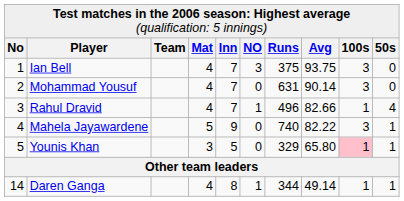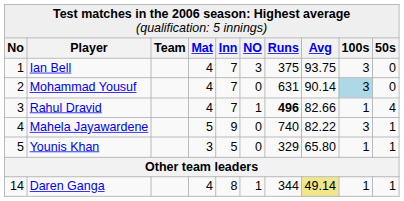(366, 87) no background -> (366, 87) lightblue background
(288, 107) normal -> (288, 107) bold
(366, 147) pink background -> (366, 147) no background
(320, 186) no background -> (320, 186) khaki background
